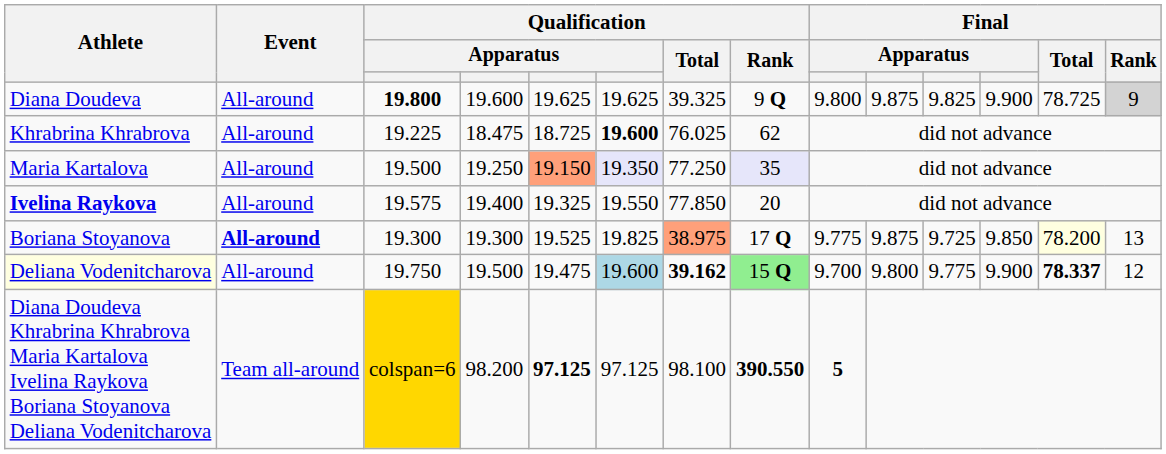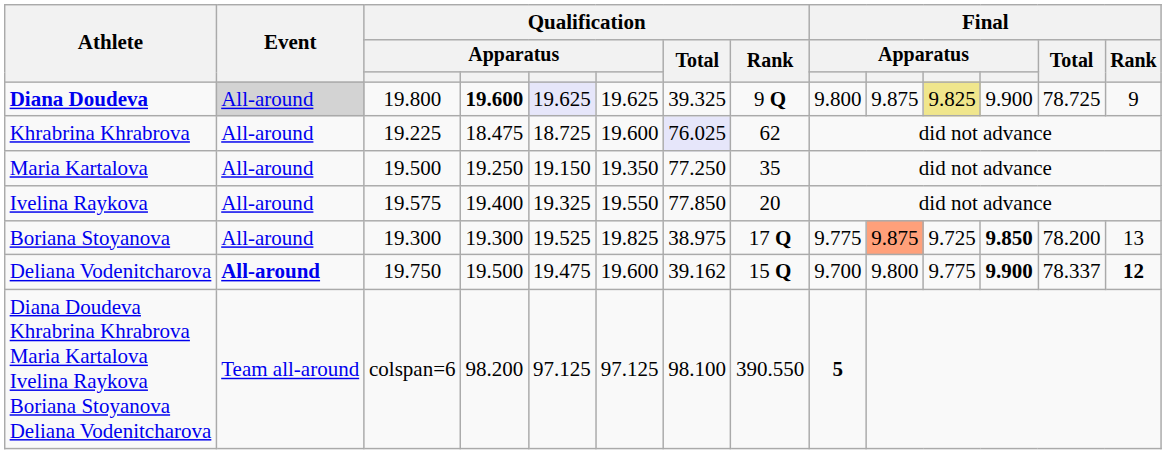(75, 99) normal -> (79, 99) bold
(267, 99) no background -> (267, 99) lightgrey background
(412, 99) bold -> (412, 99) normal
(494, 99) normal -> (494, 99) bold
(562, 99) no background -> (562, 99) lavender background
(952, 99) no background -> (952, 99) khaki background
(1133, 99) lightgrey background -> (1133, 99) no background
(630, 133) bold -> (630, 133) normal
(697, 133) no background -> (697, 133) lavender background
(562, 168) lightsalmon background -> (562, 168) no background
(630, 168) lavender background -> (630, 168) no background
(770, 168) lavender background -> (770, 168) no background
(83, 203) bold -> (79, 203) normal
(271, 237) bold -> (267, 237) normal
(697, 237) lightsalmon background -> (697, 237) no background
(895, 237) no background -> (895, 237) lightsalmon background
(1009, 237) normal -> (1009, 237) bold
(1072, 237) lightyellow background -> (1072, 237) no background
(111, 272) lightyellow background -> (111, 272) no background
(267, 272) normal -> (271, 272) bold
(630, 272) lightblue background -> (630, 272) no background
(697, 272) bold -> (697, 272) normal
(770, 272) lightgreen background -> (770, 272) no background
(1009, 272) normal -> (1009, 272) bold
(1072, 272) bold -> (1072, 272) normal
(1133, 272) normal -> (1133, 272) bold
(412, 369) gold background -> (412, 369) no background
(562, 369) bold -> (562, 369) normal
(770, 369) bold -> (770, 369) normal
